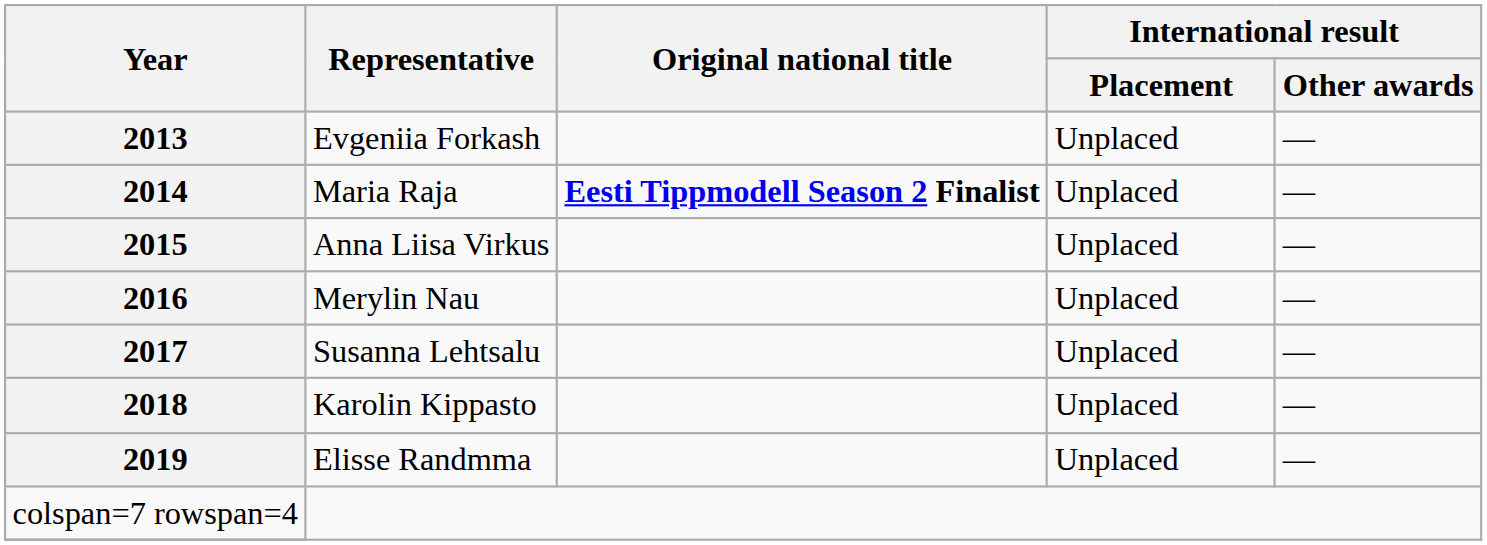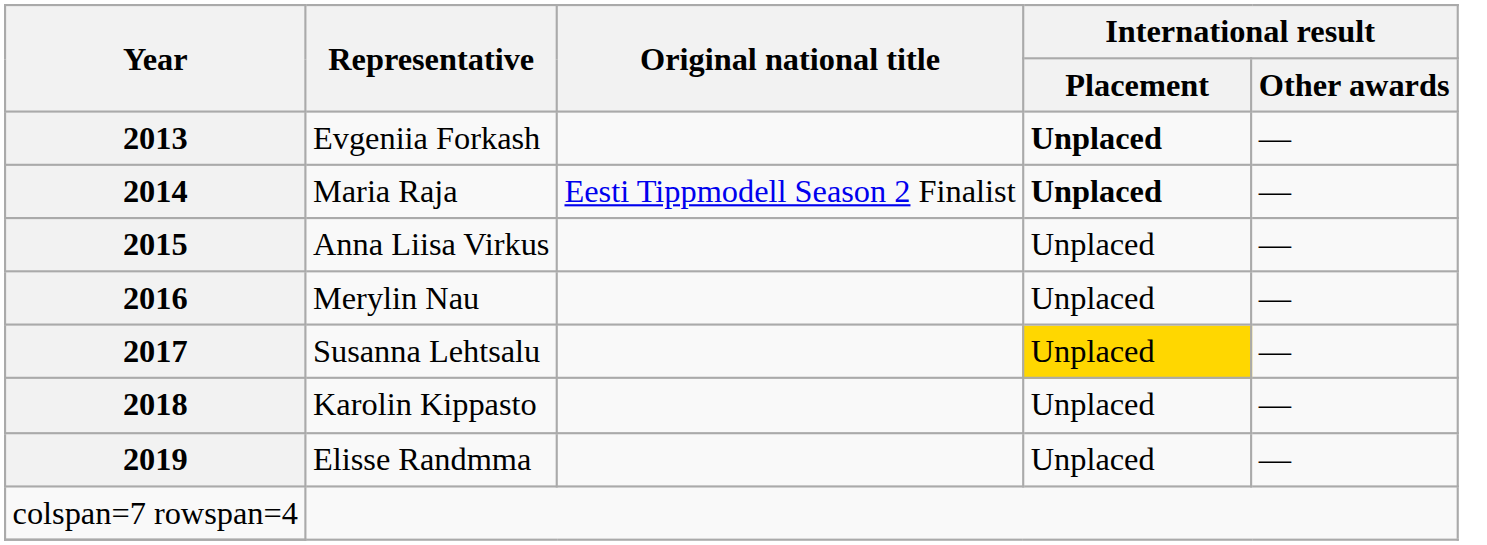(1117, 138) normal -> (1096, 138) bold
(802, 191) bold -> (790, 191) normal
(1117, 191) normal -> (1096, 191) bold
(1117, 351) no background -> (1093, 351) gold background
